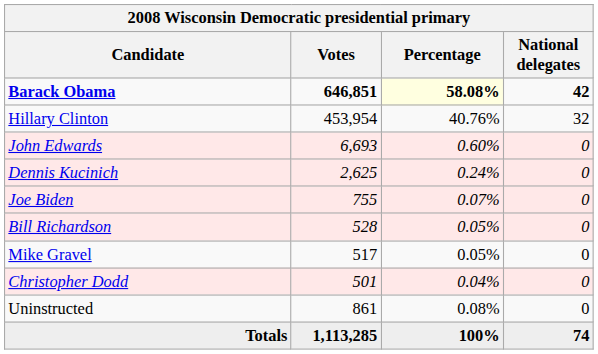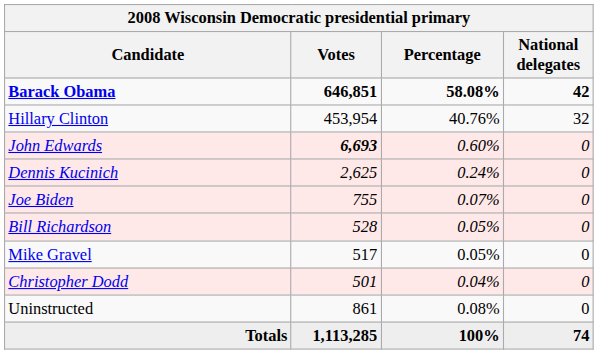(473, 91) lightyellow background -> (473, 91) no background
(359, 145) normal -> (359, 145) bold
